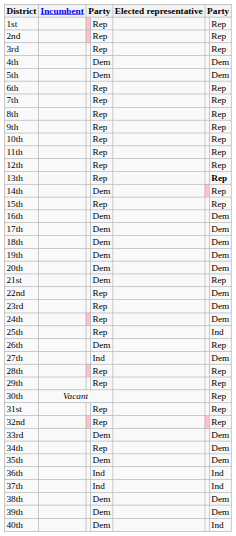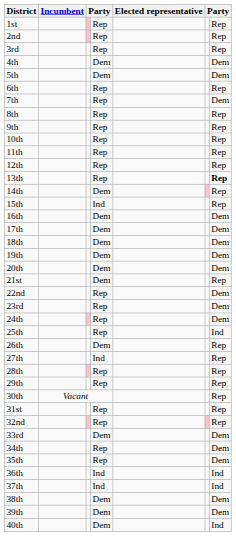(219, 101) Rep -> (220, 101) Dem
(100, 203) Rep -> (99, 203) Ind
(220, 358) Dem -> (219, 358) Rep
(101, 460) Dem -> (100, 460) Rep
